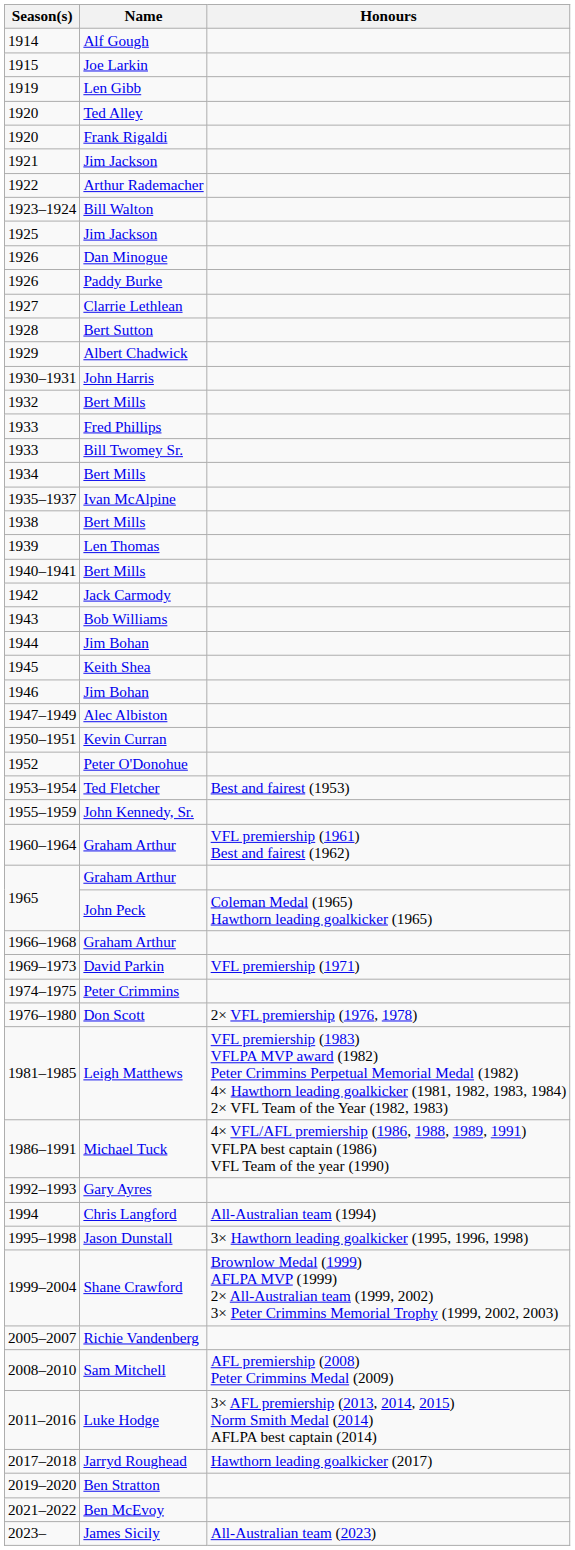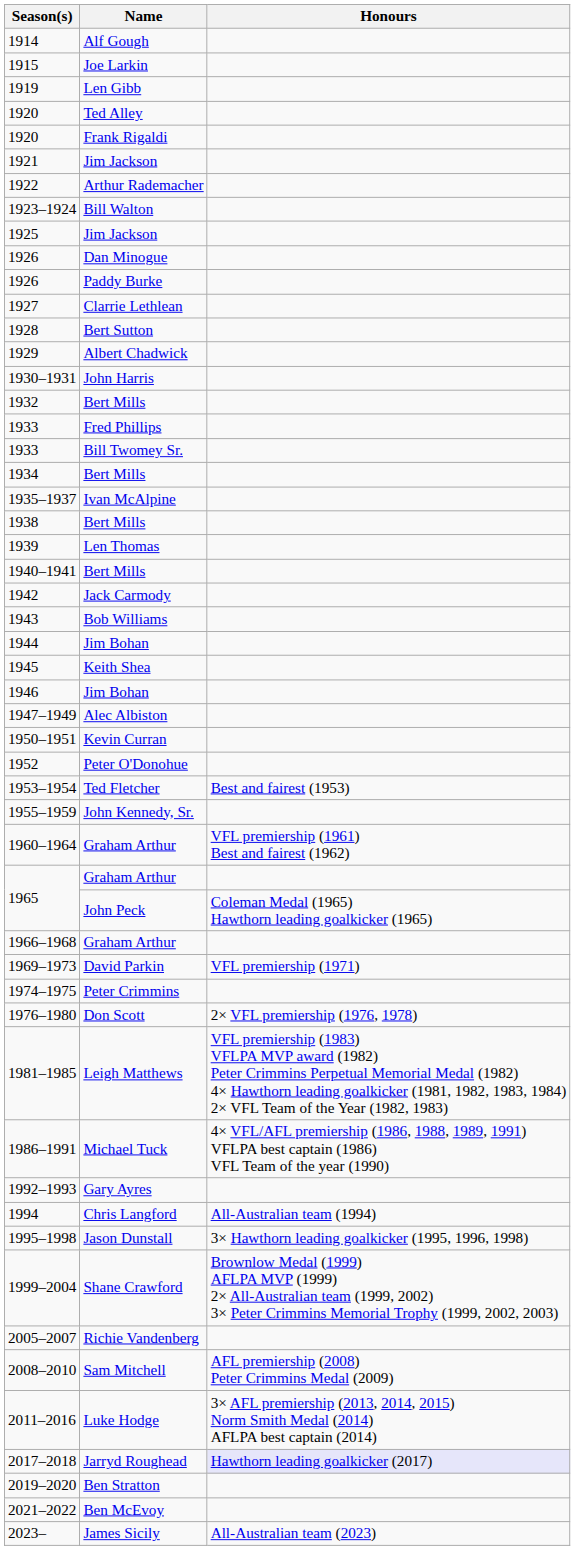(321, 1461) no background -> (321, 1461) lavender background
